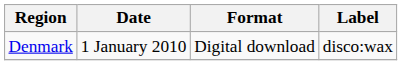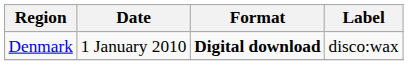(255, 45) normal -> (257, 45) bold
